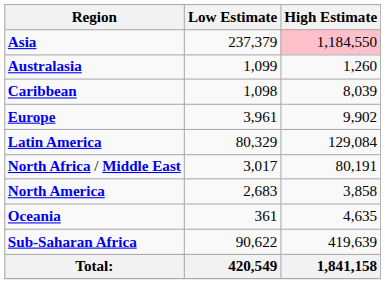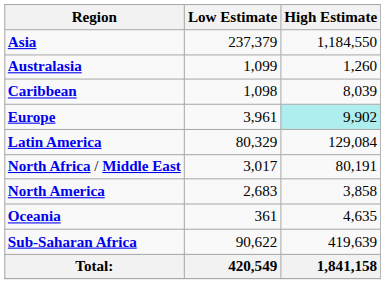(347, 41) pink background -> (347, 41) no background
(360, 116) no background -> (360, 116) paleturquoise background
